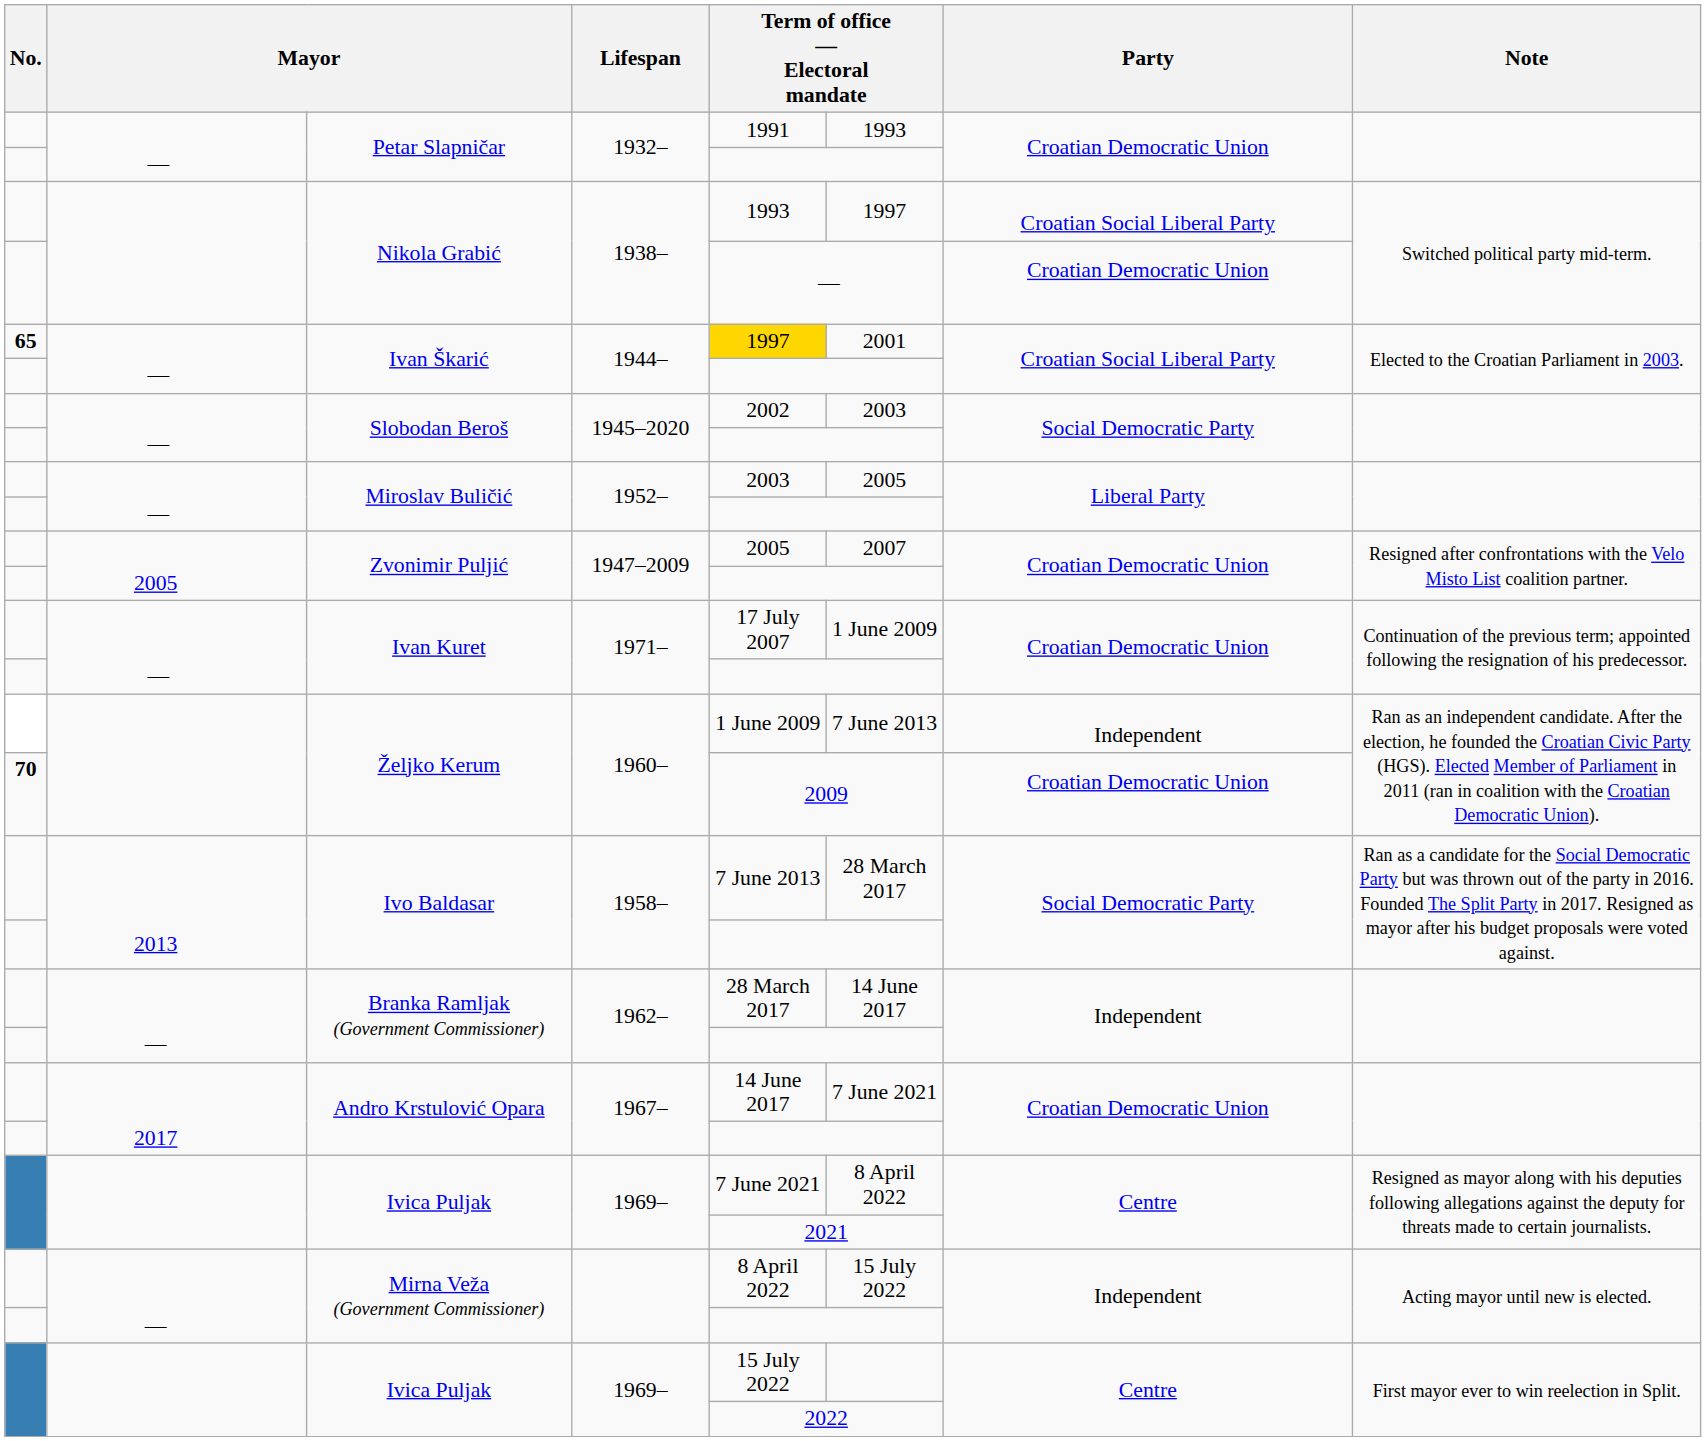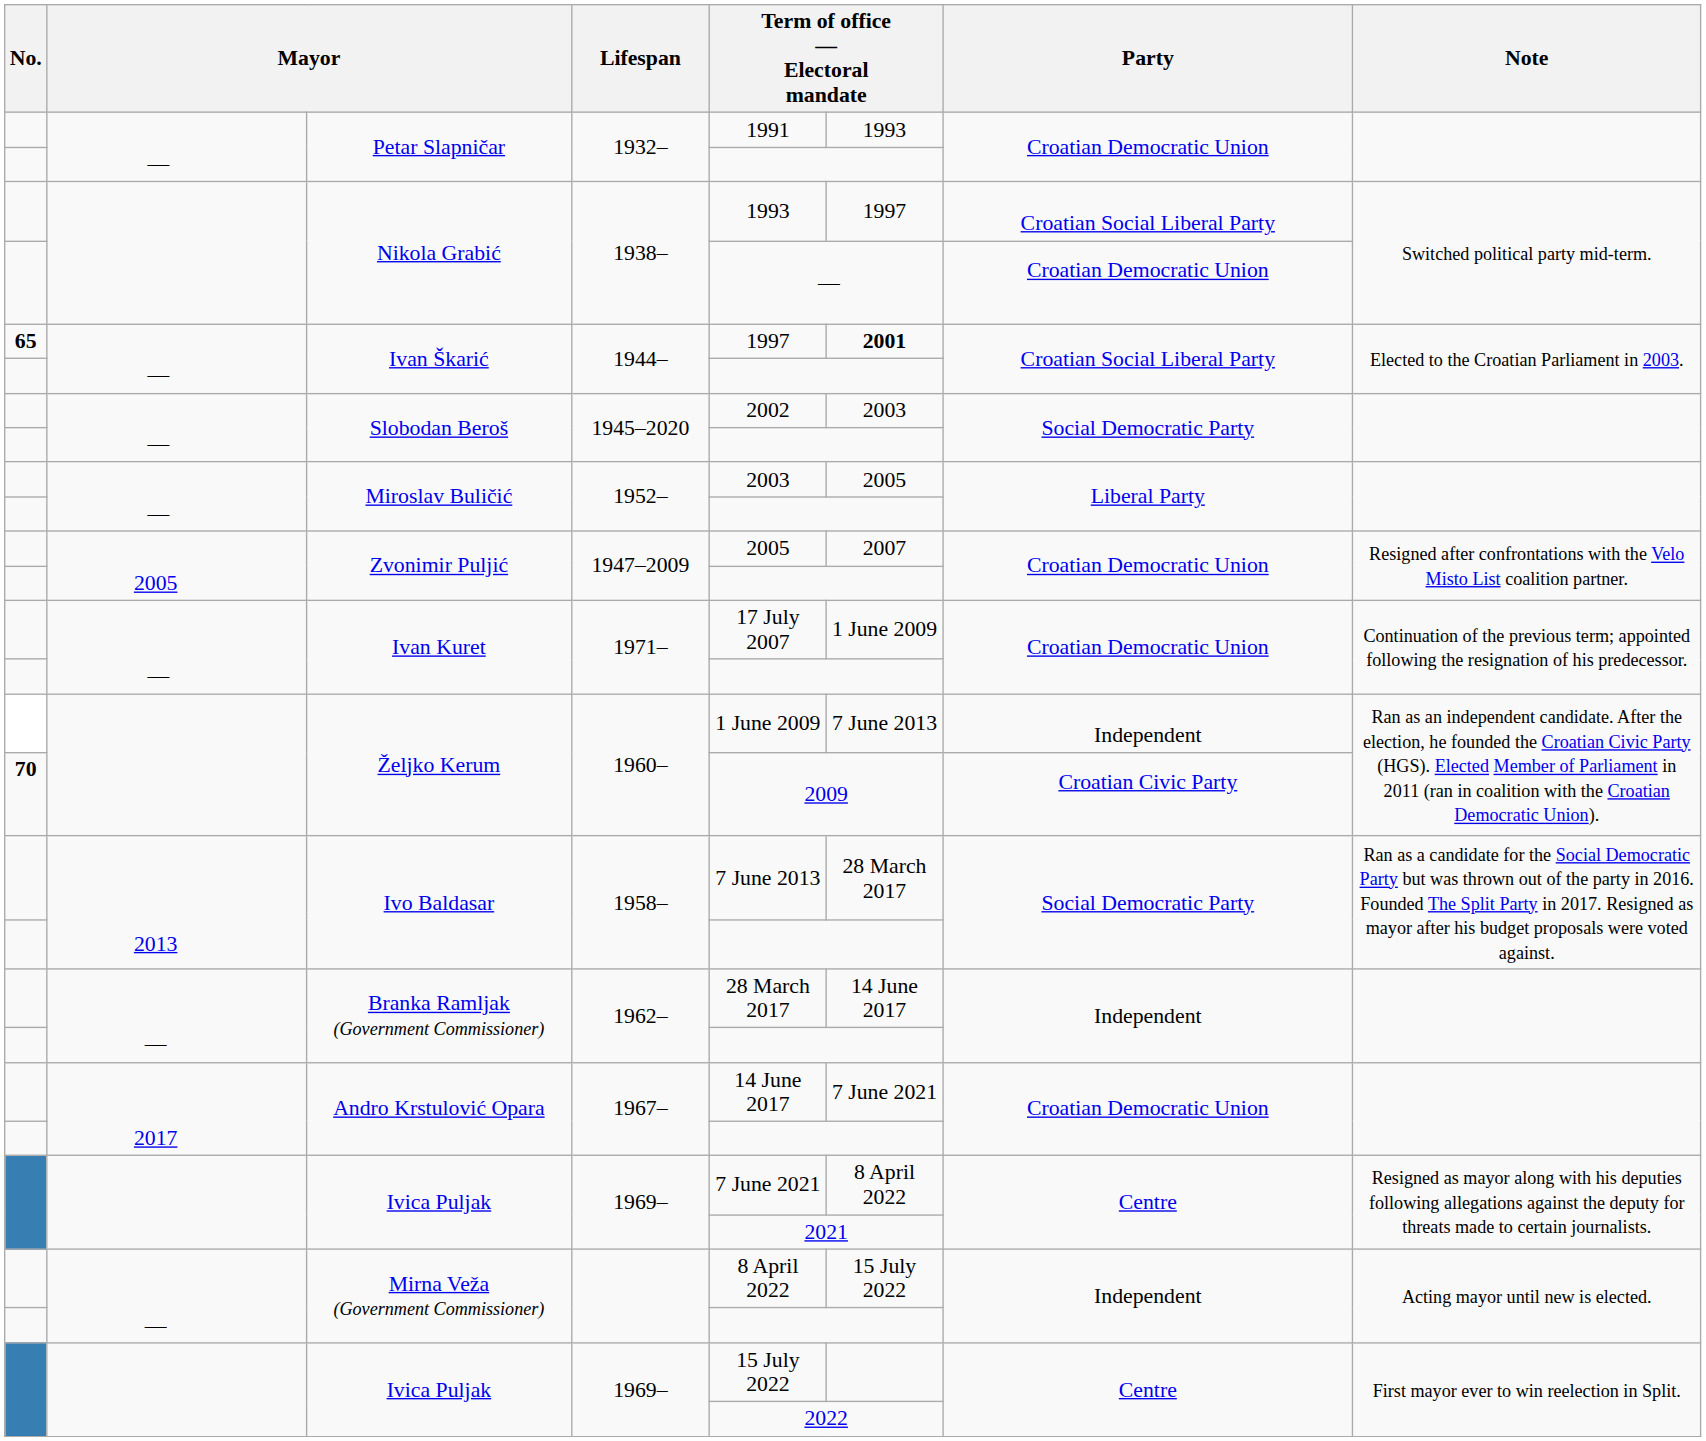(768, 341) gold background -> (768, 341) no background
(884, 341) normal -> (884, 341) bold
(1148, 781) Croatian Democratic Union -> (1148, 781) Croatian Civic Party
